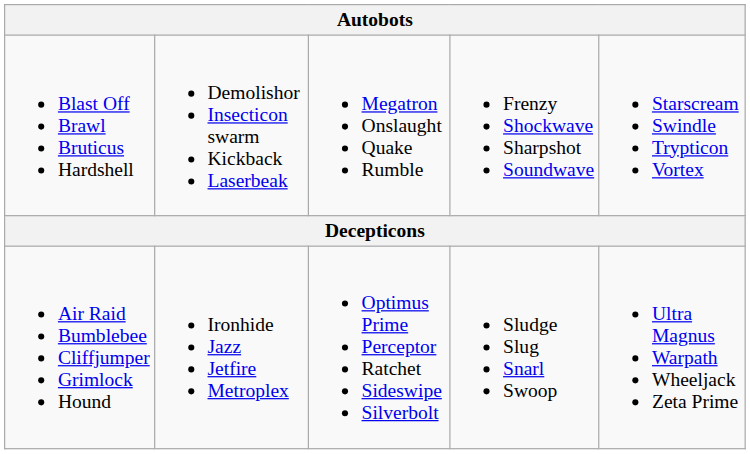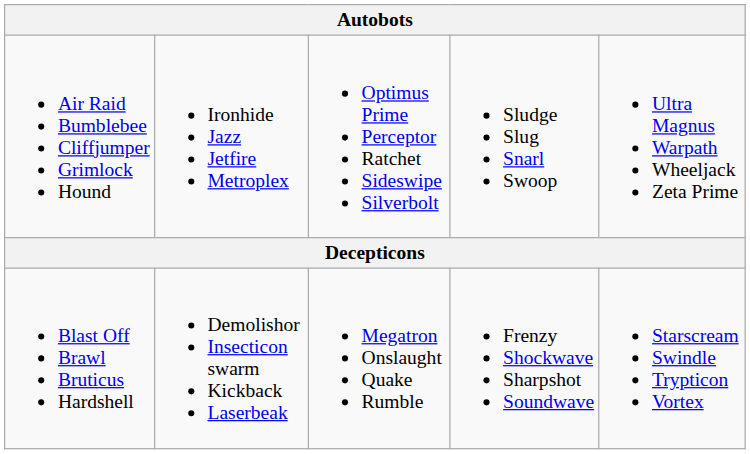rows swapped: (79, 358) <-> (79, 136)
